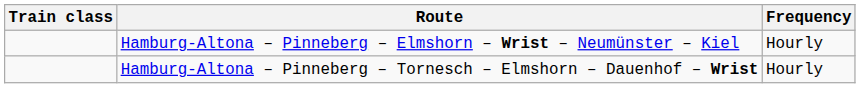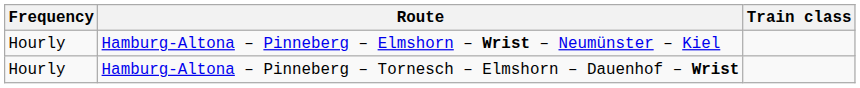columns swapped: (61, 18) <-> (809, 18)
